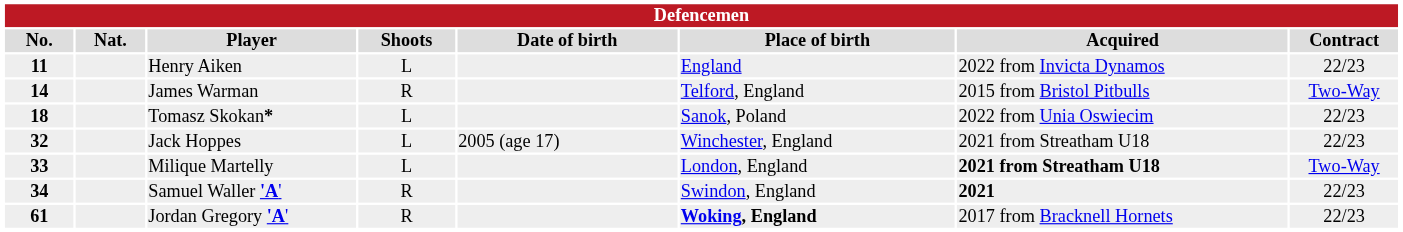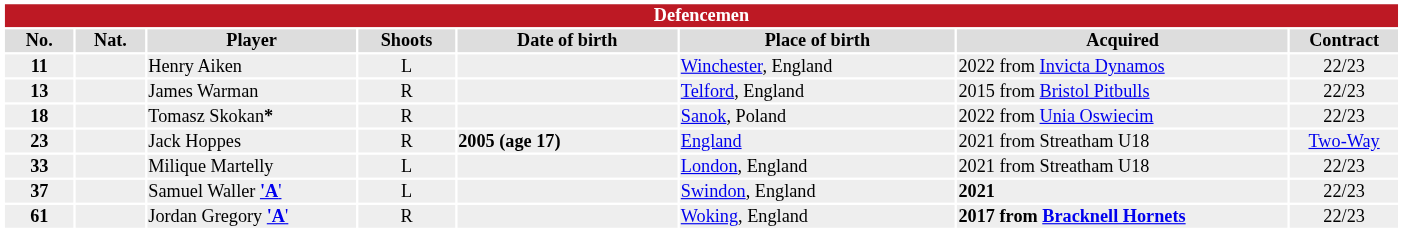(711, 65) England -> (757, 65) Winchester, England
(39, 90) 14 -> (39, 90) 13
(1344, 90) Two-Way -> (1344, 90) 22/23
(407, 115) L -> (407, 115) R
(39, 141) 32 -> (39, 141) 23
(407, 141) L -> (407, 141) R
(509, 141) normal -> (509, 141) bold
(757, 141) Winchester, England -> (711, 141) England
(1344, 141) 22/23 -> (1344, 141) Two-Way
(1059, 166) bold -> (1054, 166) normal
(1344, 166) Two-Way -> (1344, 166) 22/23
(39, 191) 34 -> (39, 191) 37
(407, 191) R -> (407, 191) L
(749, 216) bold -> (744, 216) normal
(1066, 216) normal -> (1072, 216) bold
